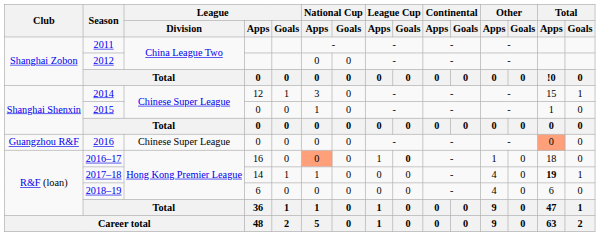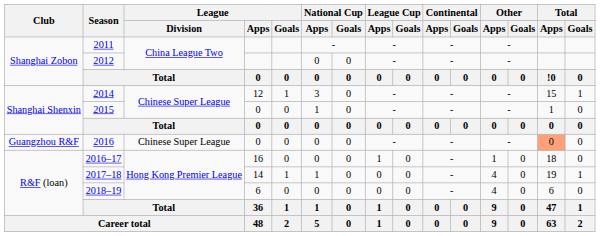(317, 158) lightsalmon background -> (317, 158) no background
(408, 158) bold -> (408, 158) normal
(551, 175) bold -> (551, 175) normal
